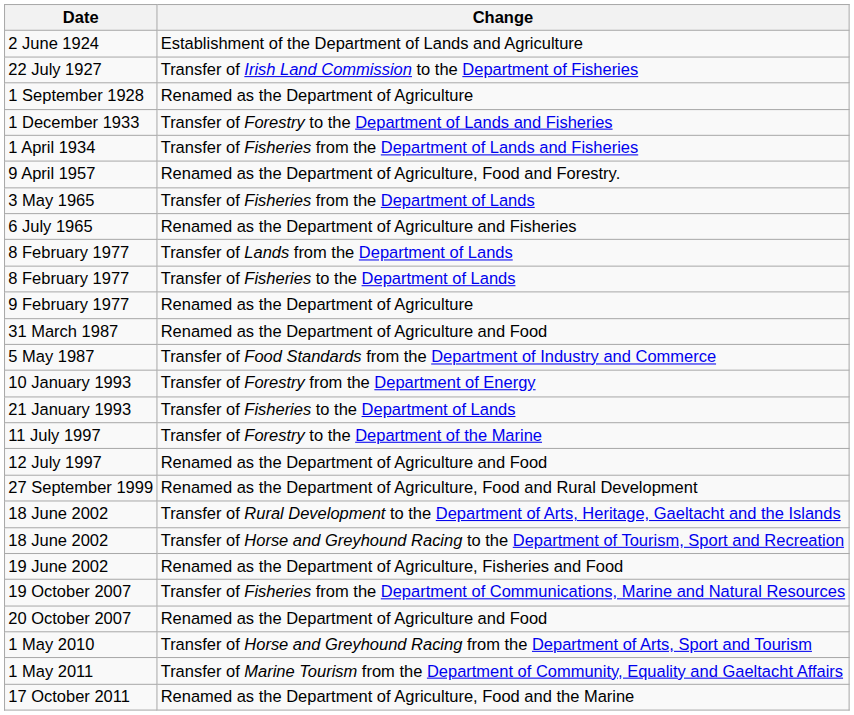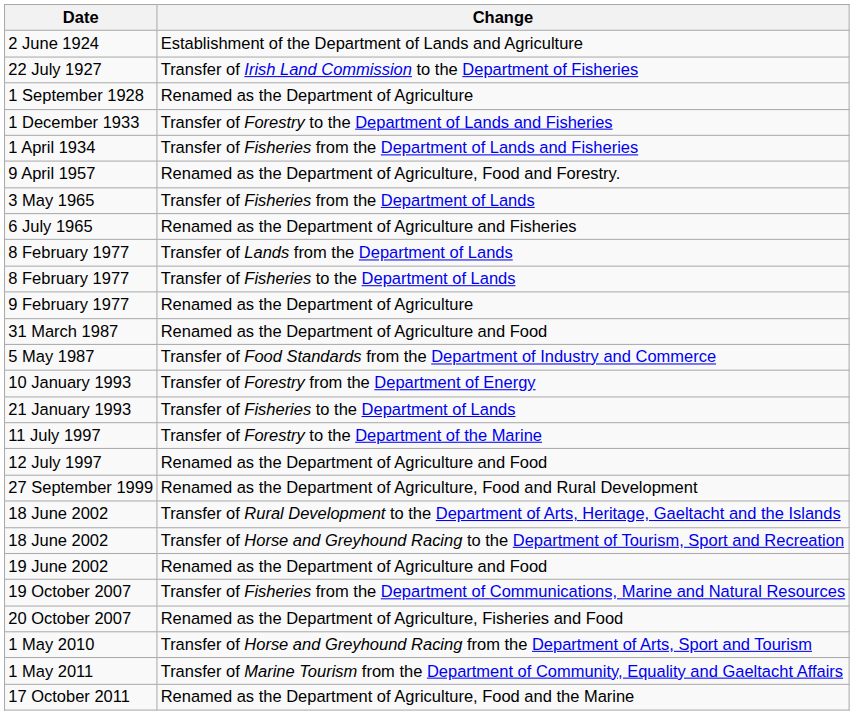(392, 566) Renamed as the Department of Agriculture, Fisheries and Food -> (354, 566) Renamed as the Department of Agriculture and Food
(354, 618) Renamed as the Department of Agriculture and Food -> (392, 618) Renamed as the Department of Agriculture, Fisheries and Food
